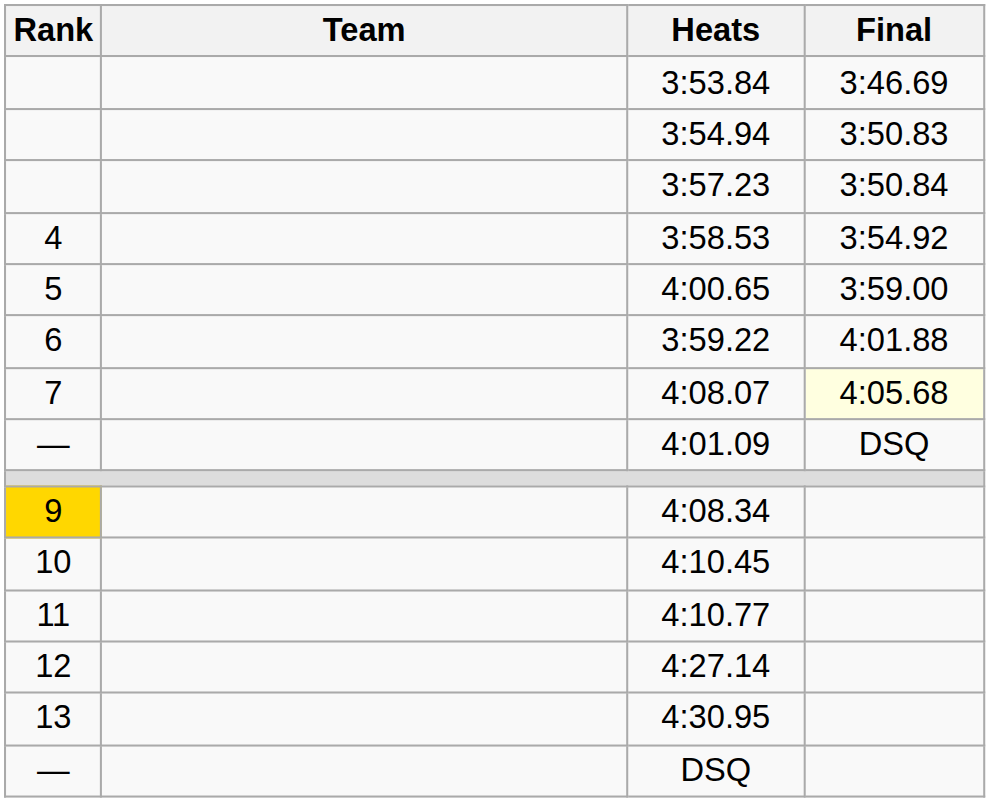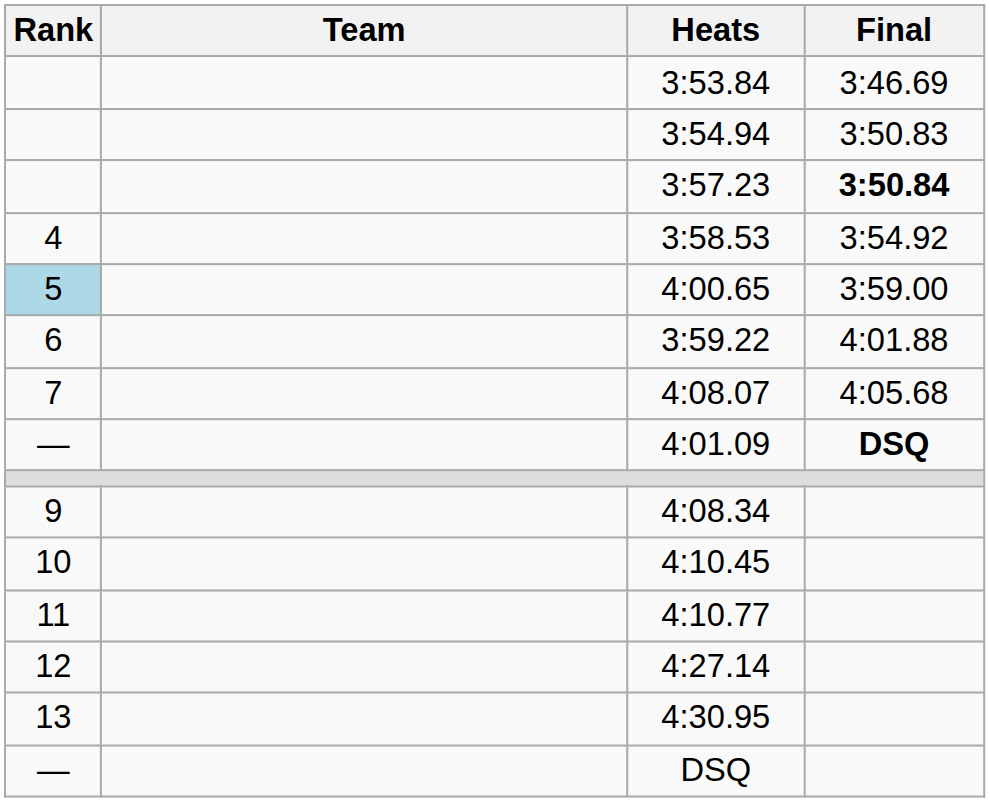(894, 185) normal -> (894, 185) bold
(53, 289) no background -> (53, 289) lightblue background
(894, 392) lightyellow background -> (894, 392) no background
(894, 444) normal -> (894, 444) bold
(53, 511) gold background -> (53, 511) no background
